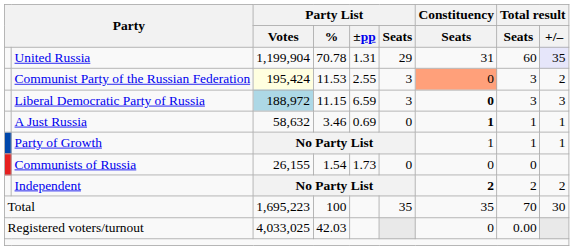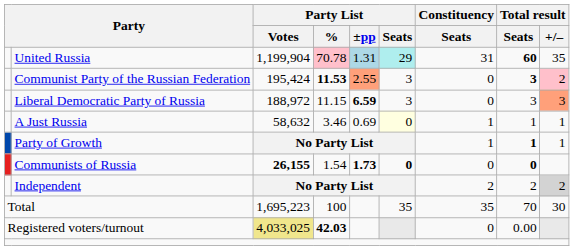(331, 57) no background -> (331, 57) pink background
(364, 57) no background -> (364, 57) lightblue background
(406, 57) no background -> (406, 57) paleturquoise background
(530, 57) normal -> (530, 57) bold
(559, 57) lavender background -> (559, 57) no background
(288, 79) lightyellow background -> (288, 79) no background
(332, 79) normal -> (332, 79) bold
(364, 79) no background -> (364, 79) lightsalmon background
(491, 79) lightsalmon background -> (491, 79) no background
(533, 79) normal -> (533, 79) bold
(562, 79) no background -> (562, 79) pink background
(288, 100) lightblue background -> (288, 100) no background
(364, 100) normal -> (364, 100) bold
(491, 100) bold -> (491, 100) normal
(562, 100) no background -> (562, 100) lightsalmon background
(409, 121) no background -> (409, 121) lightyellow background
(491, 121) bold -> (491, 121) normal
(533, 143) normal -> (533, 143) bold
(292, 164) normal -> (292, 164) bold
(364, 164) normal -> (364, 164) bold
(409, 164) normal -> (409, 164) bold
(533, 164) normal -> (533, 164) bold
(491, 185) bold -> (491, 185) normal
(562, 185) no background -> (562, 185) lightgrey background
(283, 228) no background -> (283, 228) khaki background
(331, 228) normal -> (331, 228) bold
